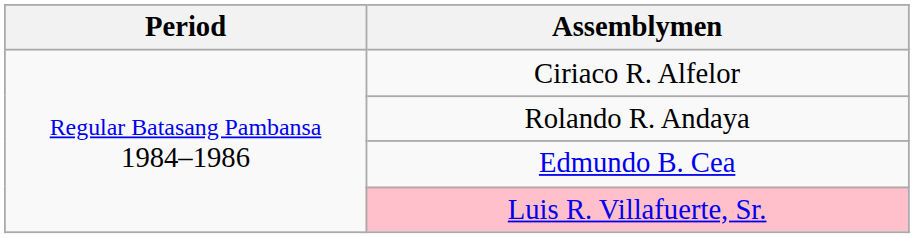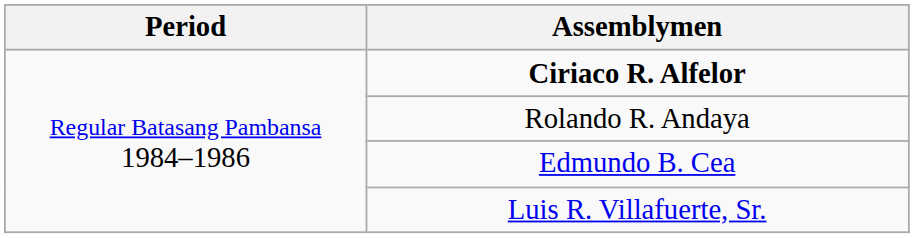(637, 72) normal -> (637, 72) bold
(637, 208) pink background -> (637, 208) no background
